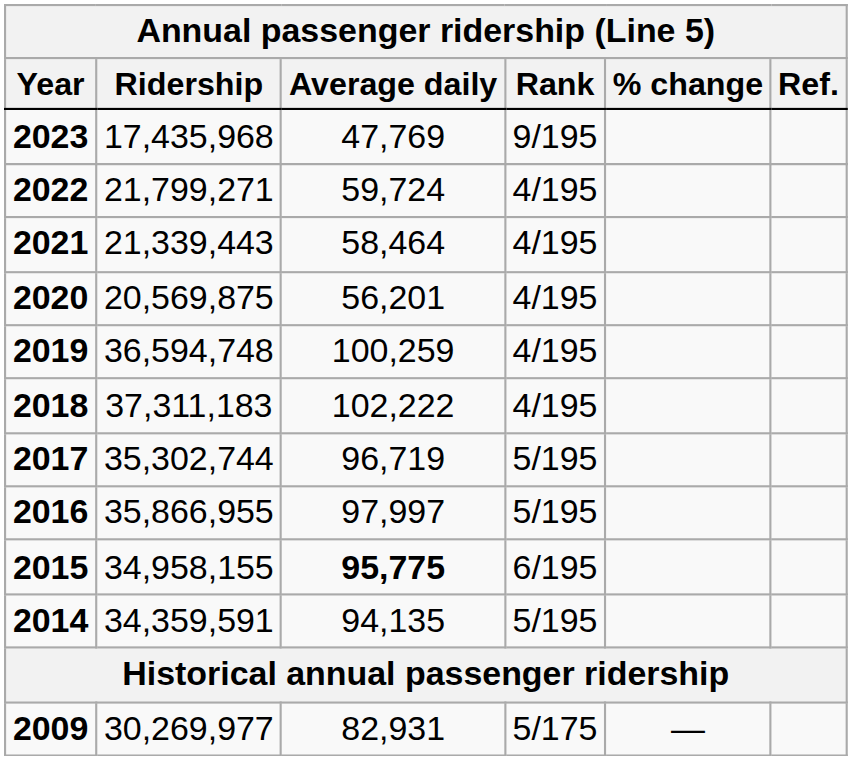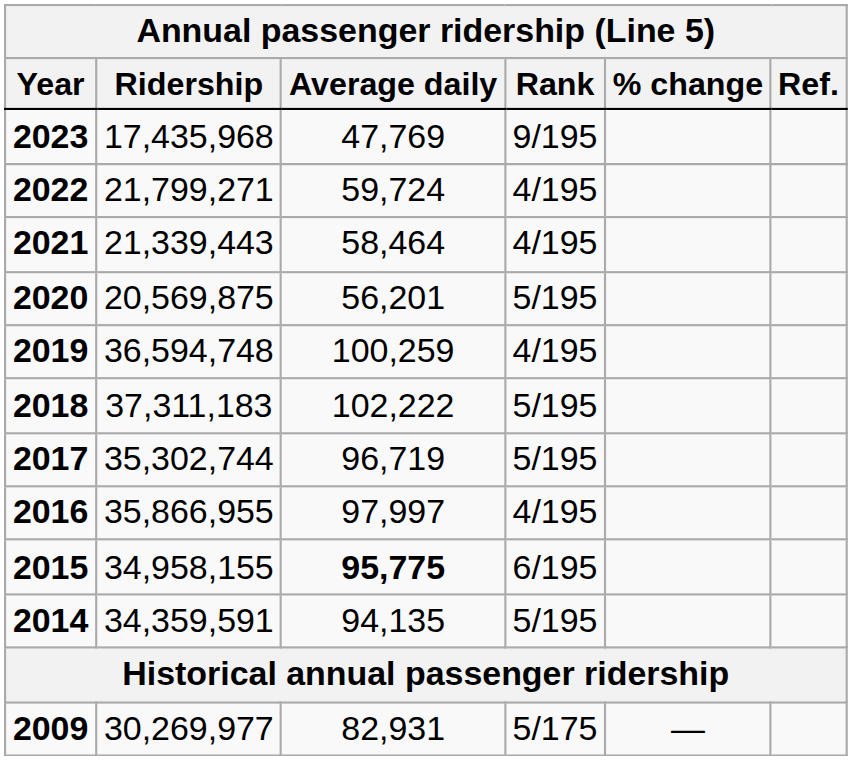(555, 297) 4/195 -> (555, 297) 5/195
(555, 405) 4/195 -> (555, 405) 5/195
(555, 512) 5/195 -> (555, 512) 4/195
